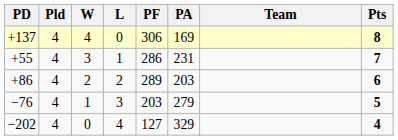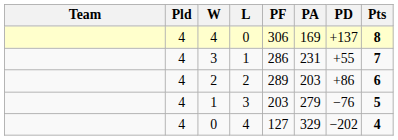columns swapped: (280, 15) <-> (22, 15)
